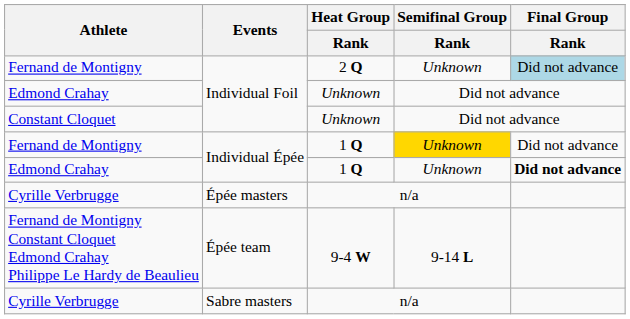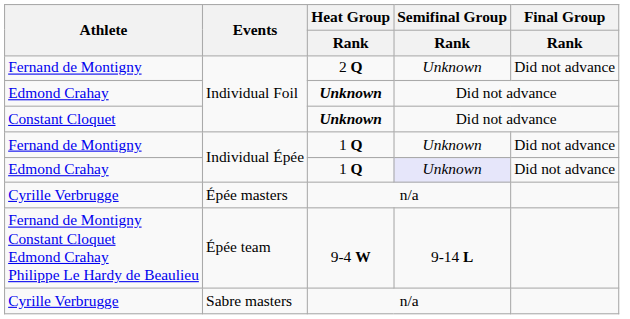(568, 68) lightblue background -> (565, 68) no background
(351, 93) normal -> (351, 93) bold
(351, 119) normal -> (351, 119) bold
(452, 144) gold background -> (452, 144) no background
(452, 170) no background -> (452, 170) lavender background
(568, 170) bold -> (565, 170) normal
